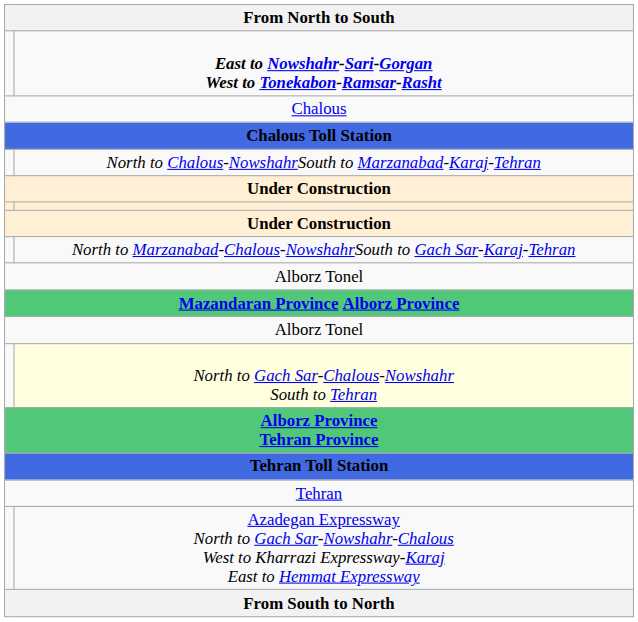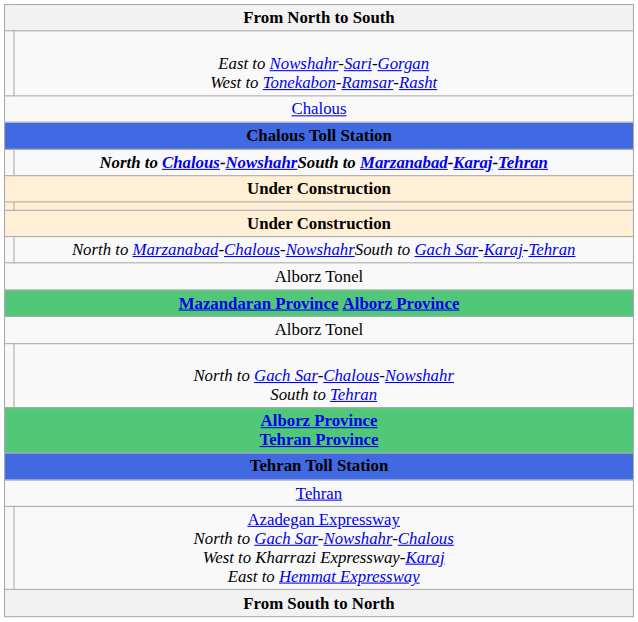(324, 72) bold -> (324, 72) normal
(324, 162) normal -> (324, 162) bold
(324, 384) lightyellow background -> (324, 384) no background
